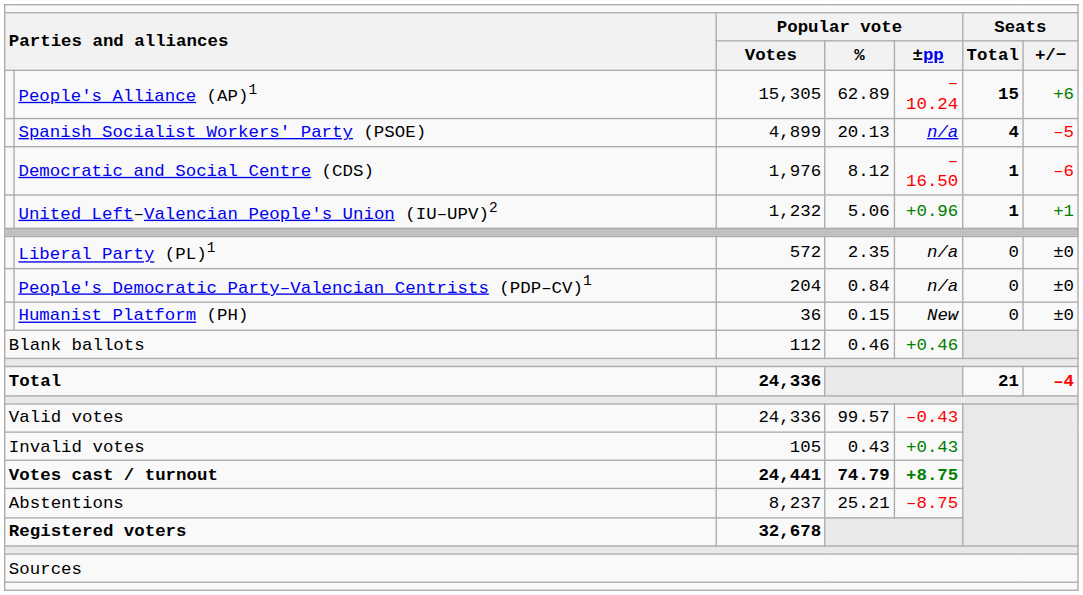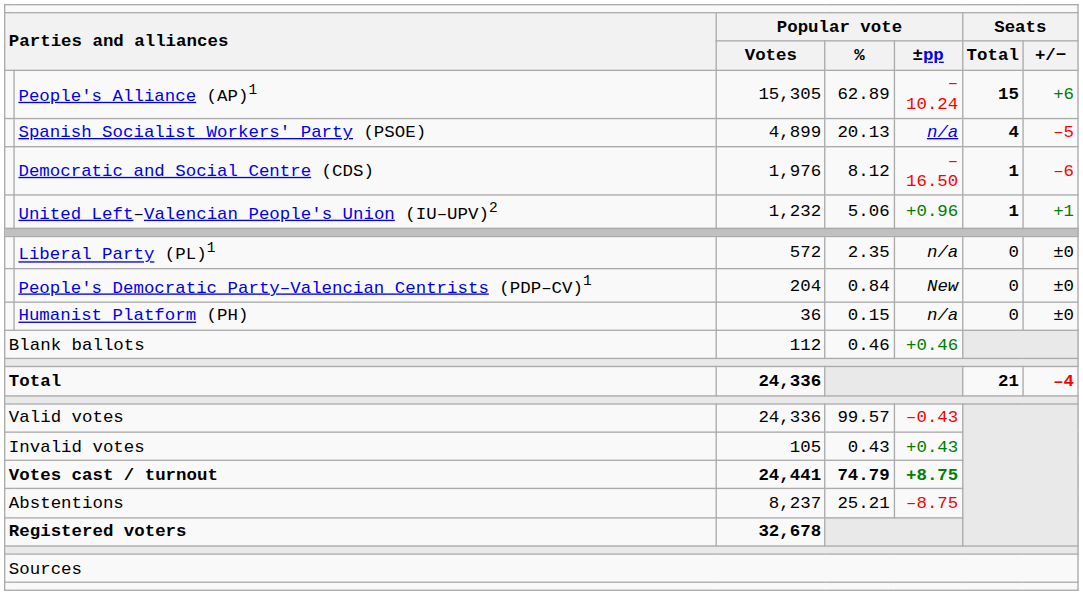(943, 286) n/a -> (943, 286) New
(943, 316) New -> (943, 316) n/a
